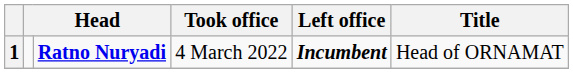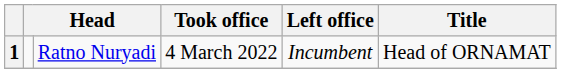(102, 52) bold -> (97, 52) normal
(342, 52) bold -> (330, 52) normal
